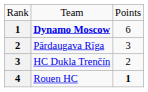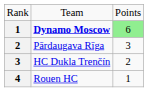(128, 29) no background -> (128, 29) lightgreen background
(128, 78) bold -> (128, 78) normal
